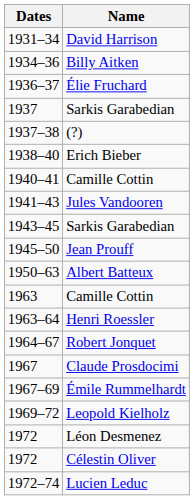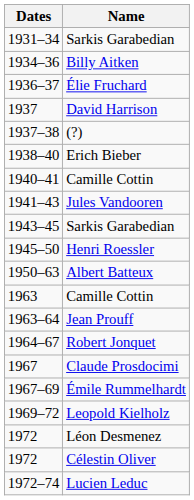(112, 39) David Harrison -> (120, 39) Sarkis Garabedian
(120, 109) Sarkis Garabedian -> (112, 109) David Harrison
(100, 249) Jean Prouff -> (110, 249) Henri Roessler
(110, 319) Henri Roessler -> (100, 319) Jean Prouff
